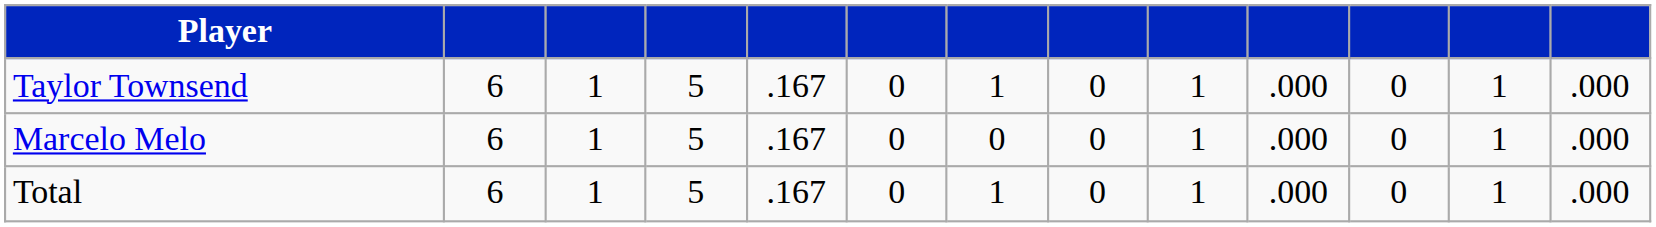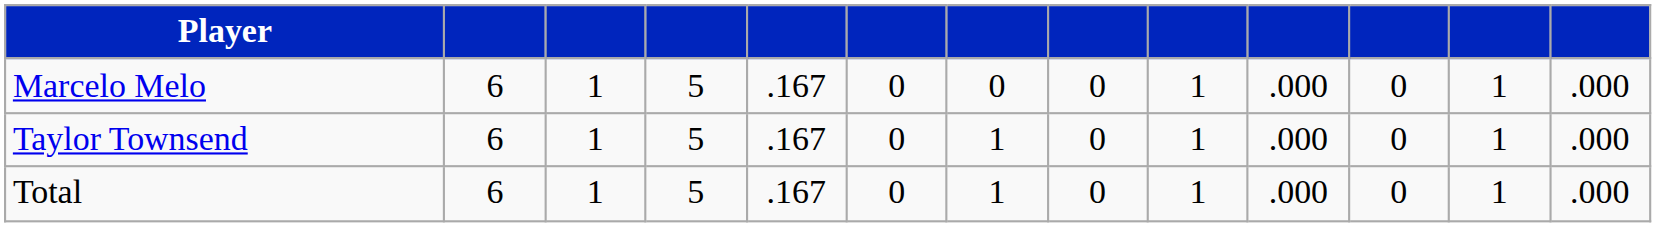rows swapped: (109, 138) <-> (130, 85)
